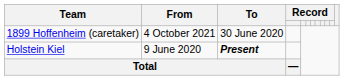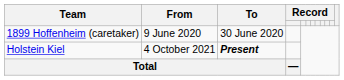(180, 34) 4 October 2021 -> (172, 34) 9 June 2020
(172, 50) 9 June 2020 -> (180, 50) 4 October 2021
